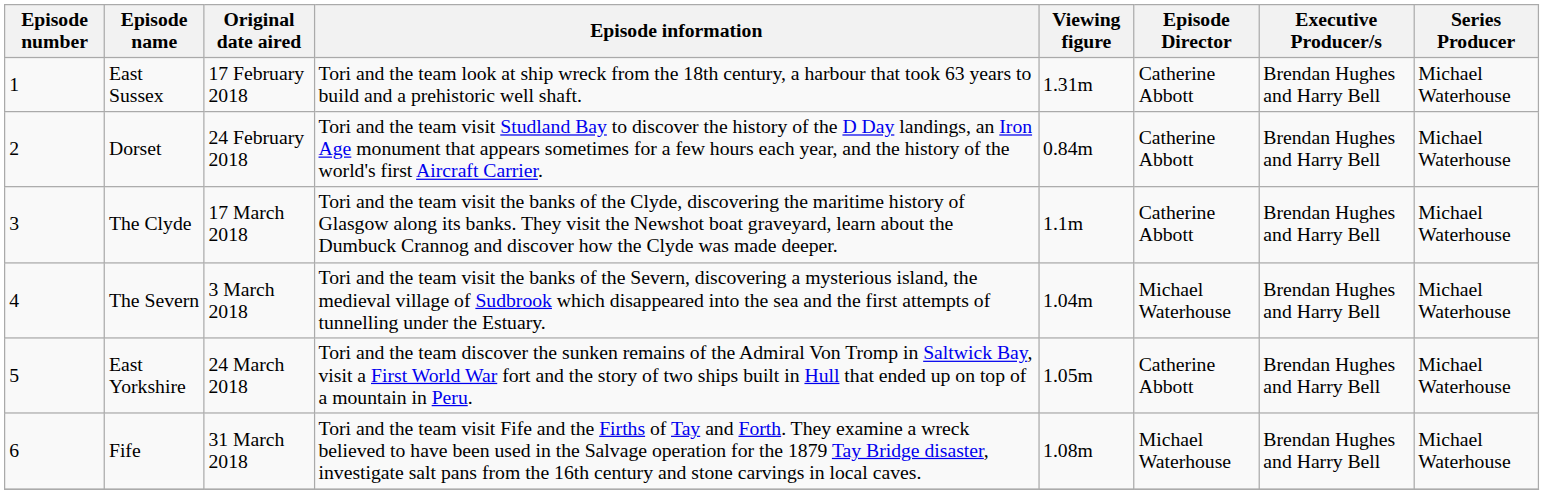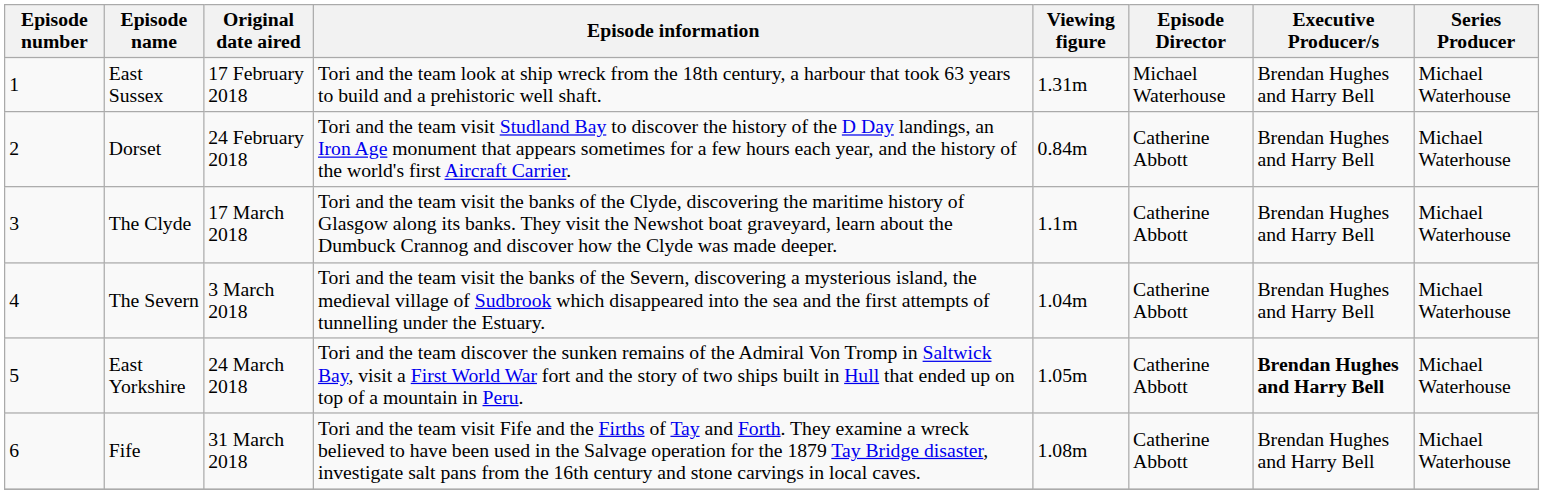(1177, 84) Catherine Abbott -> (1179, 84) Michael Waterhouse
(1185, 299) Michael Waterhouse -> (1171, 299) Catherine Abbott
(1329, 375) normal -> (1328, 375) bold
(1185, 450) Michael Waterhouse -> (1171, 450) Catherine Abbott
